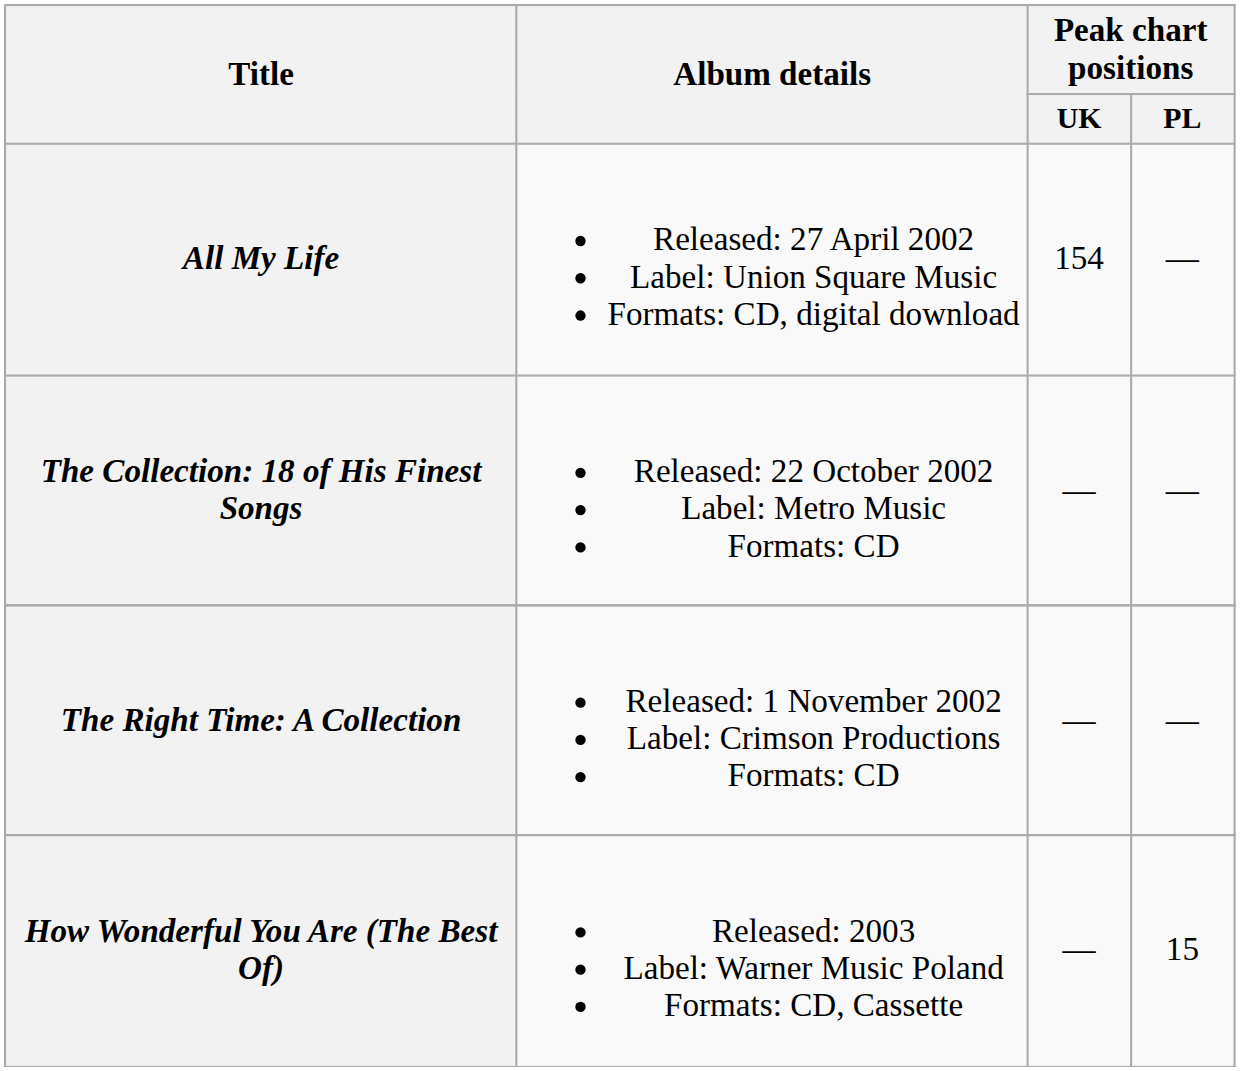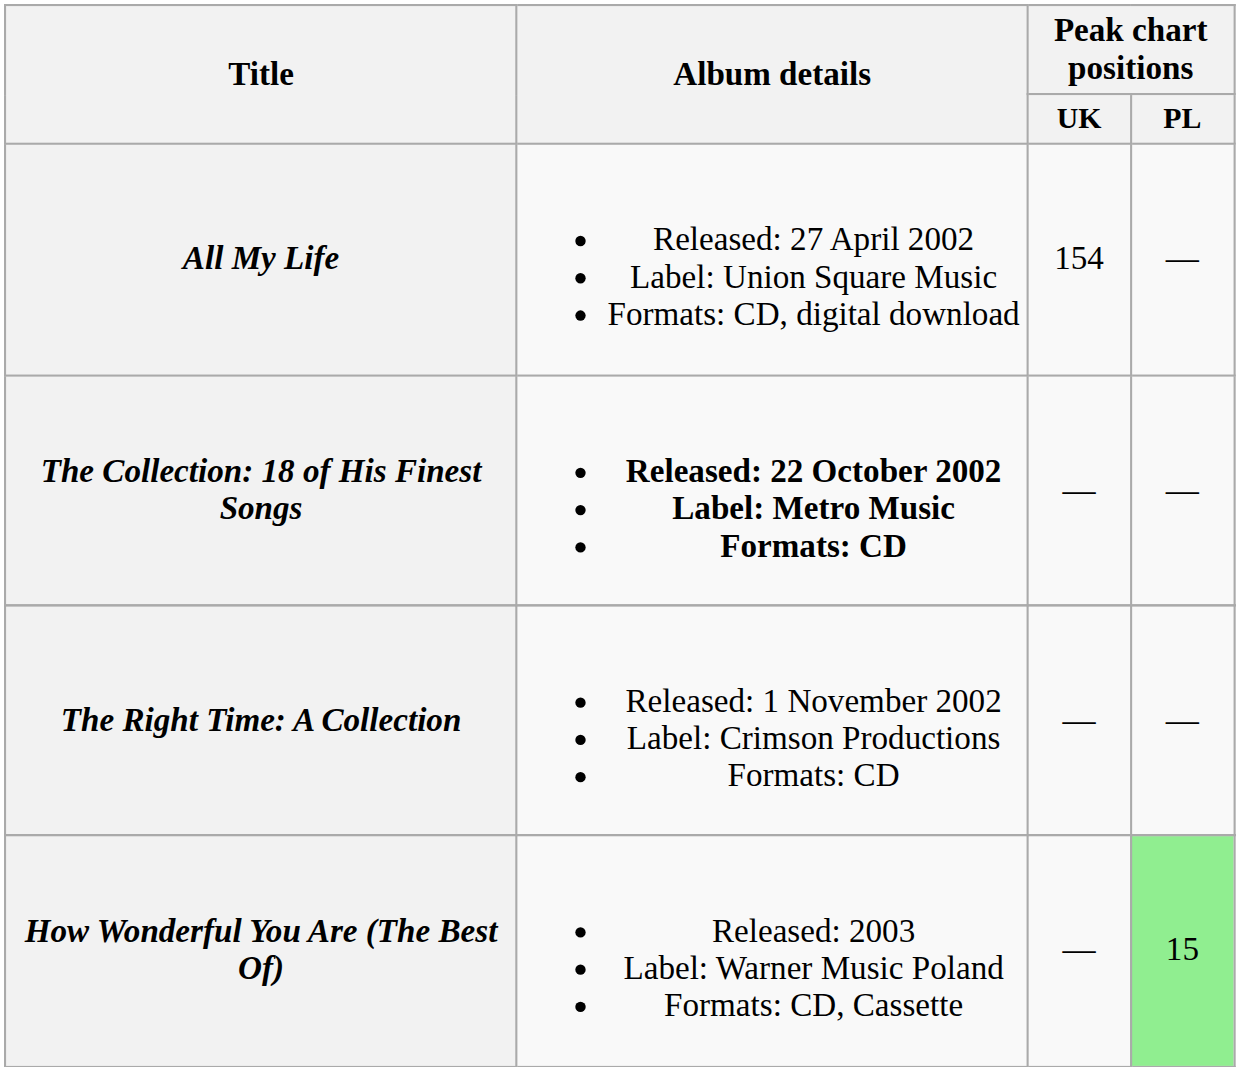(772, 508) normal -> (772, 508) bold
(1182, 950) no background -> (1182, 950) lightgreen background
